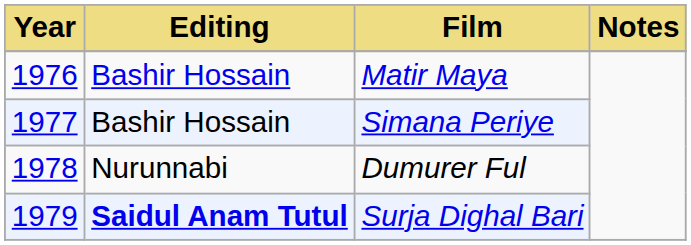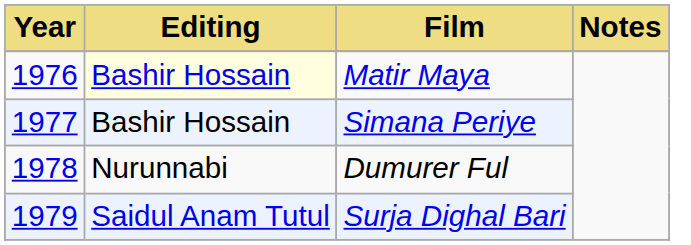(191, 74) no background -> (191, 74) lightyellow background
(220, 215) bold -> (211, 215) normal
